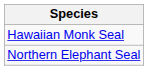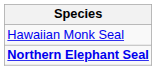(74, 55) normal -> (78, 55) bold
